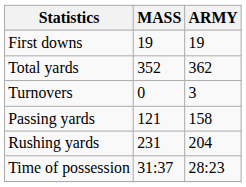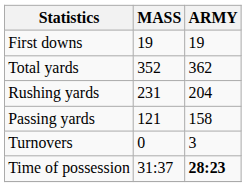rows swapped: (54, 143) <-> (40, 93)
(207, 168) normal -> (207, 168) bold
